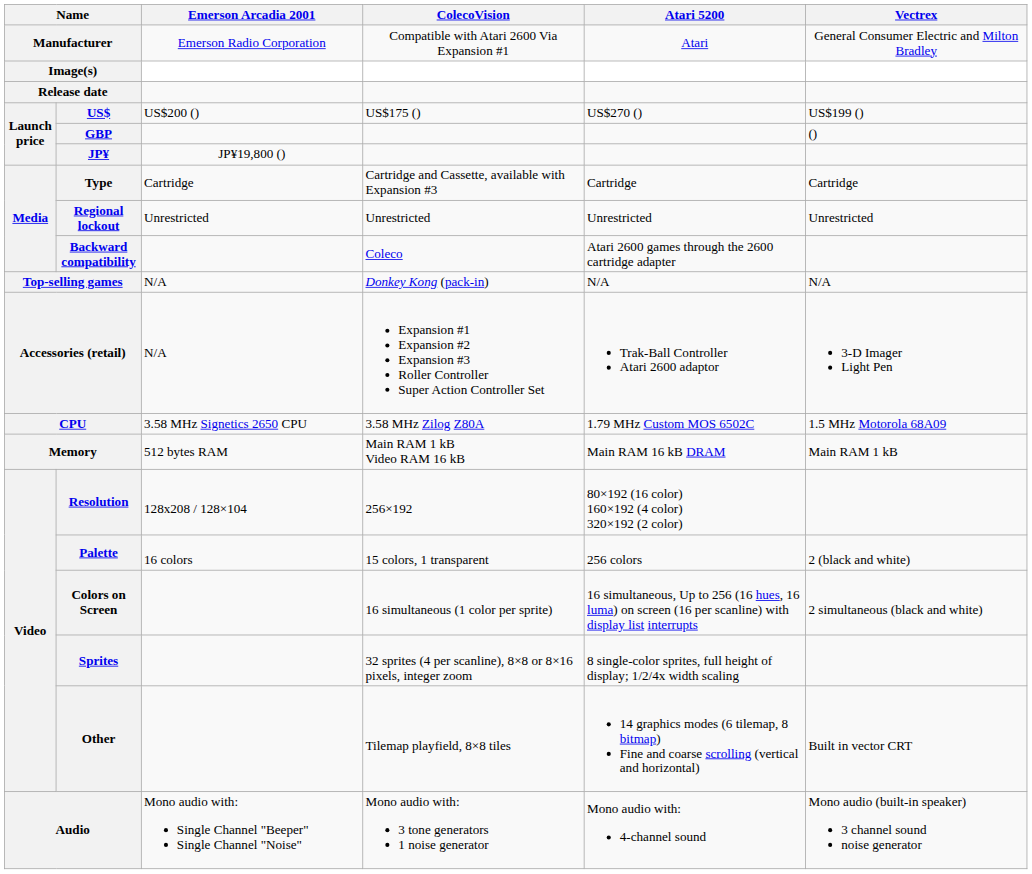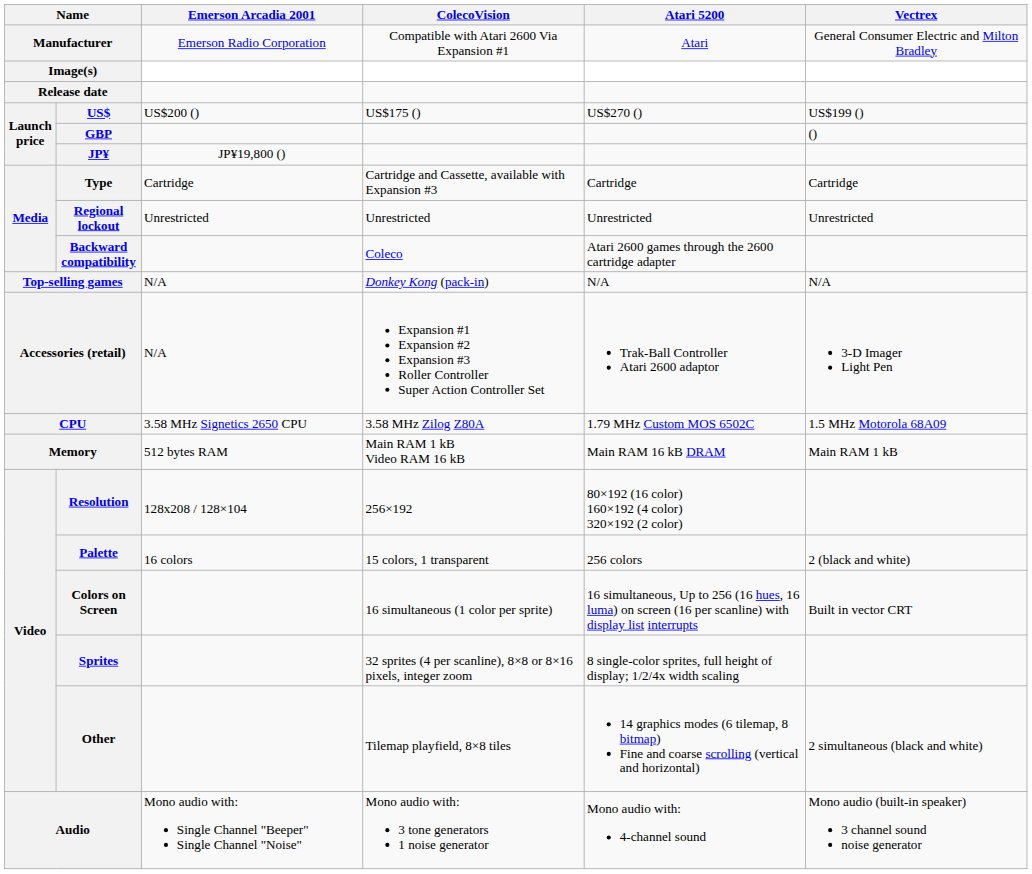(896, 610) 2 simultaneous (black and white) -> (860, 610) Built in vector CRT
(860, 746) Built in vector CRT -> (896, 746) 2 simultaneous (black and white)
